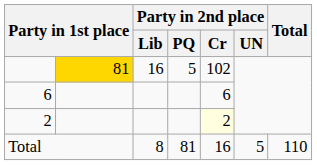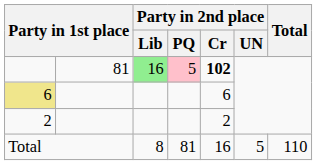(121, 69) gold background -> (121, 69) no background
(156, 69) no background -> (156, 69) lightgreen background
(192, 69) no background -> (192, 69) pink background
(218, 69) normal -> (218, 69) bold
(48, 95) no background -> (48, 95) khaki background
(227, 120) lightyellow background -> (227, 120) no background
